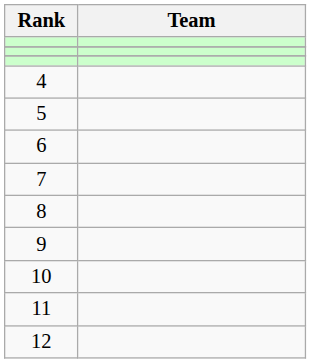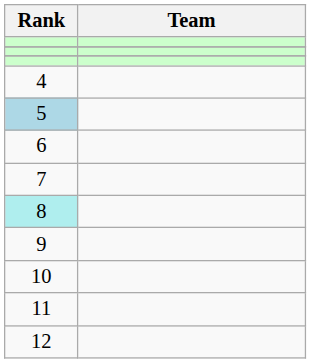(41, 114) no background -> (41, 114) lightblue background
(41, 211) no background -> (41, 211) paleturquoise background
